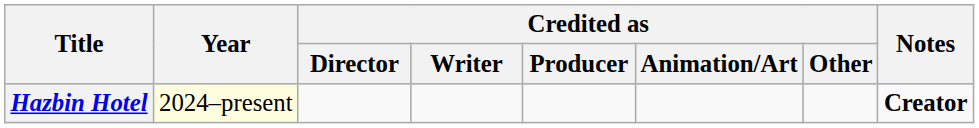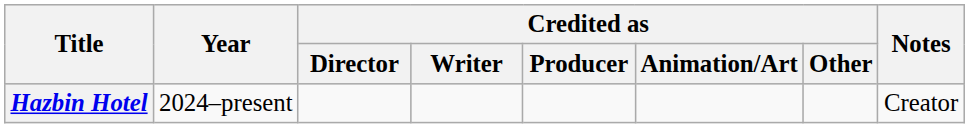(226, 102) lightyellow background -> (226, 102) no background
(926, 102) bold -> (921, 102) normal
